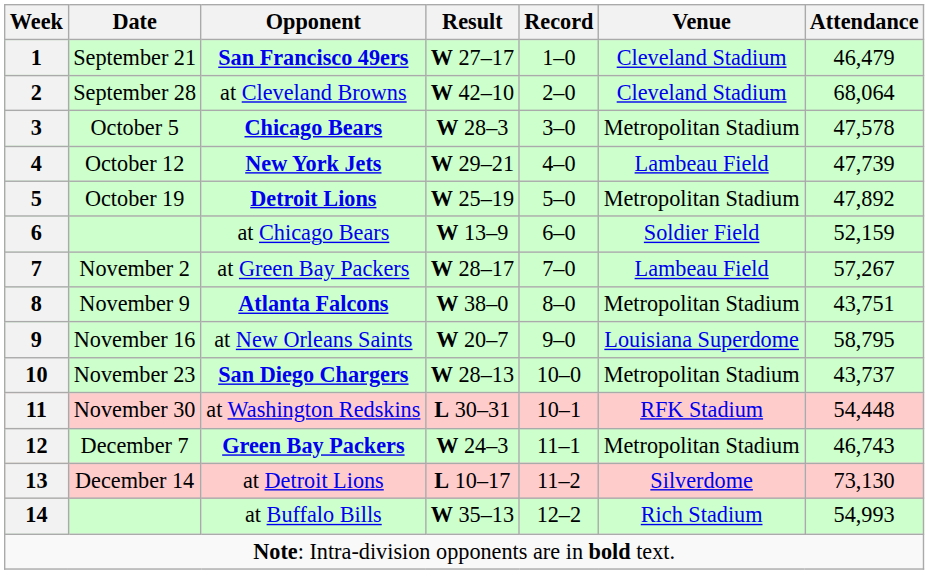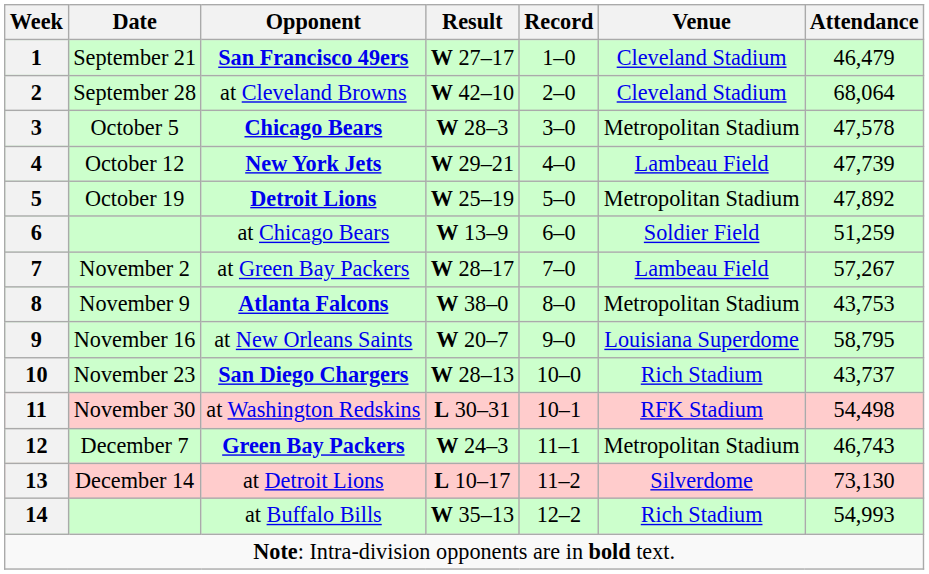(864, 233) 52,159 -> (864, 233) 51,259
(864, 304) 43,751 -> (864, 304) 43,753
(702, 374) Metropolitan Stadium -> (702, 374) Rich Stadium
(864, 410) 54,448 -> (864, 410) 54,498
